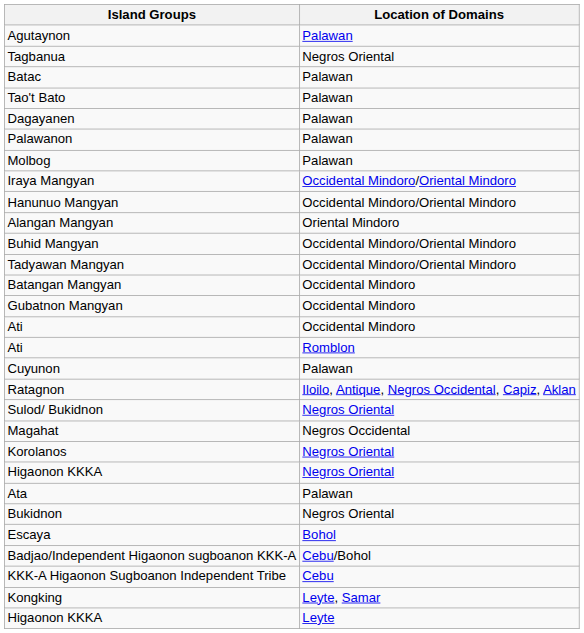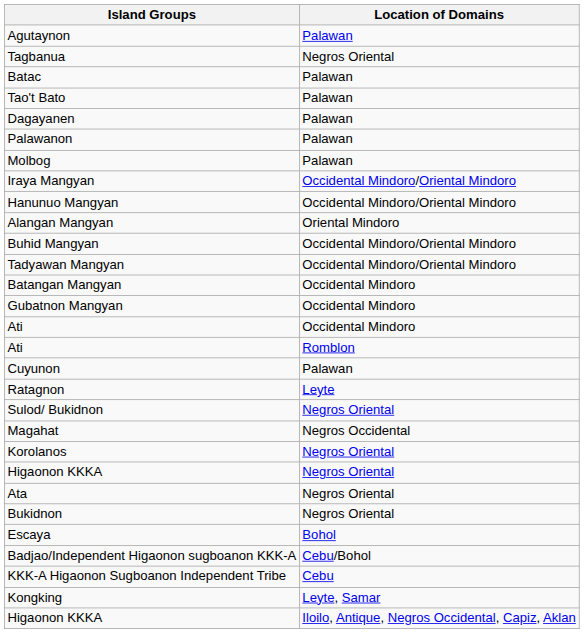(439, 389) Iloilo, Antique, Negros Occidental, Capiz, Aklan -> (318, 389) Leyte
(328, 493) Palawan -> (348, 493) Negros Oriental
(318, 618) Leyte -> (439, 618) Iloilo, Antique, Negros Occidental, Capiz, Aklan
